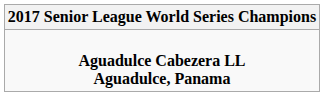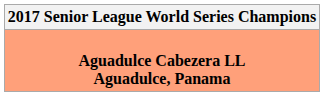(162, 69) no background -> (162, 69) lightsalmon background
